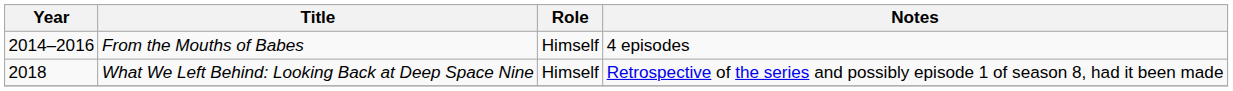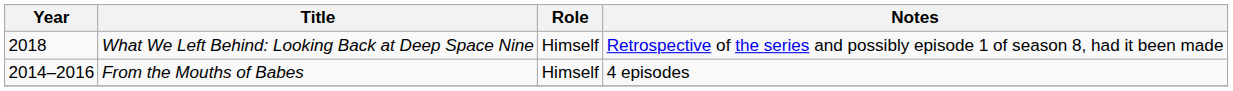rows swapped: (203, 45) <-> (318, 72)
